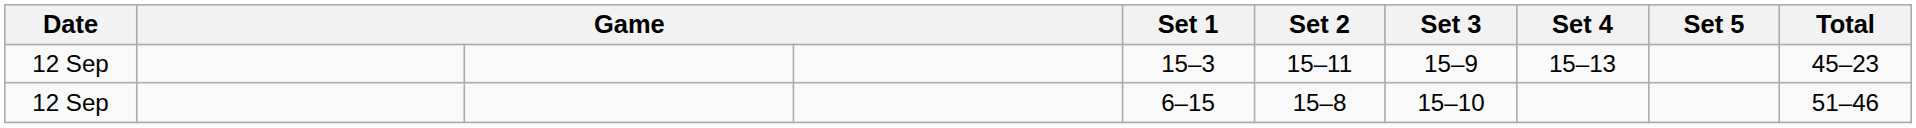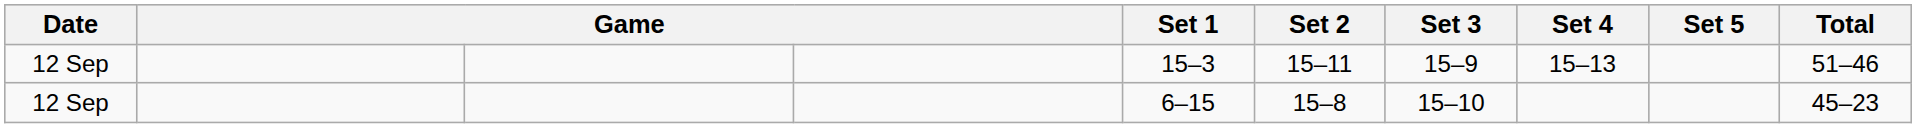(1845, 64) 45–23 -> (1845, 64) 51–46
(1845, 103) 51–46 -> (1845, 103) 45–23
